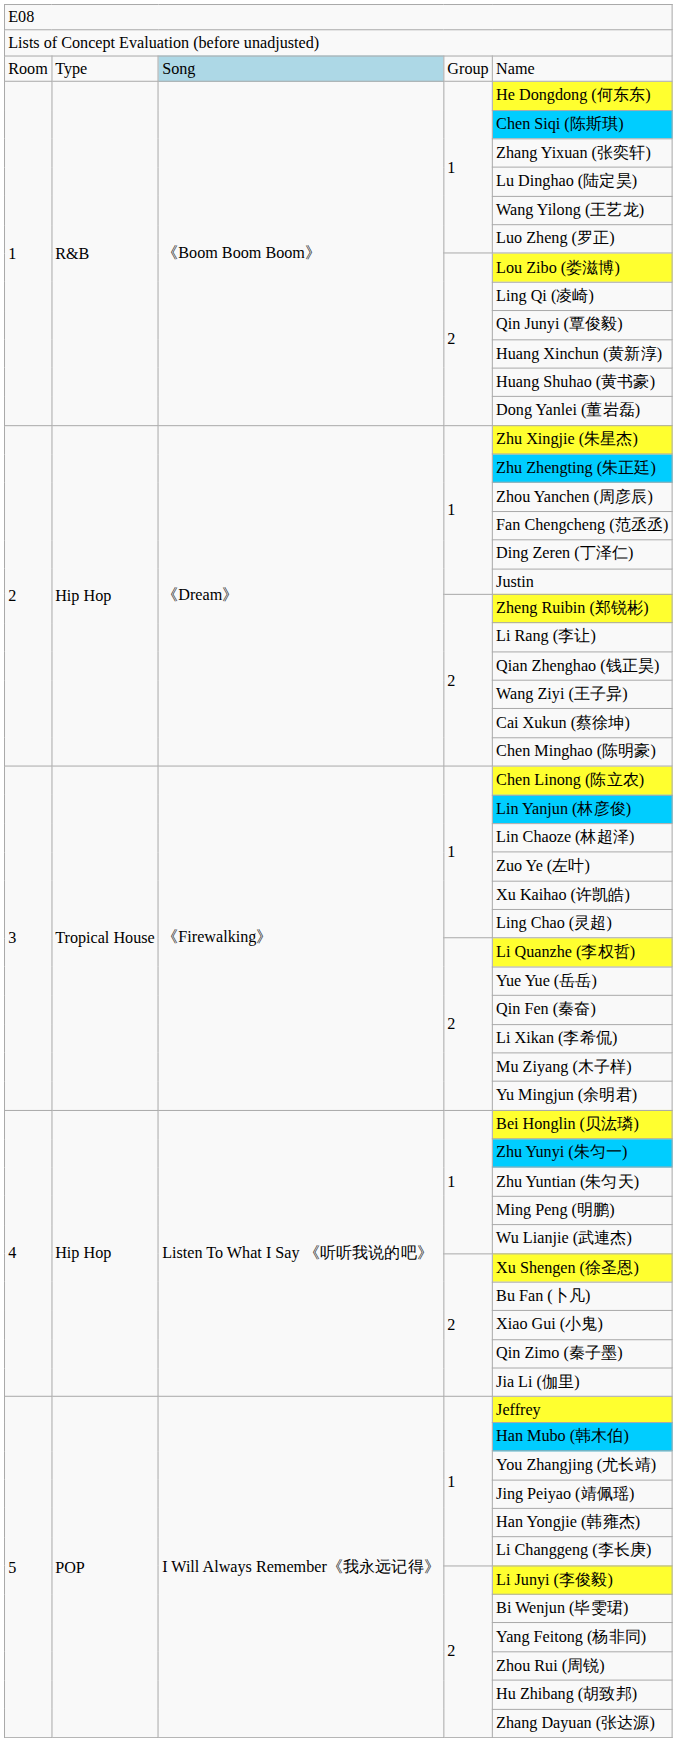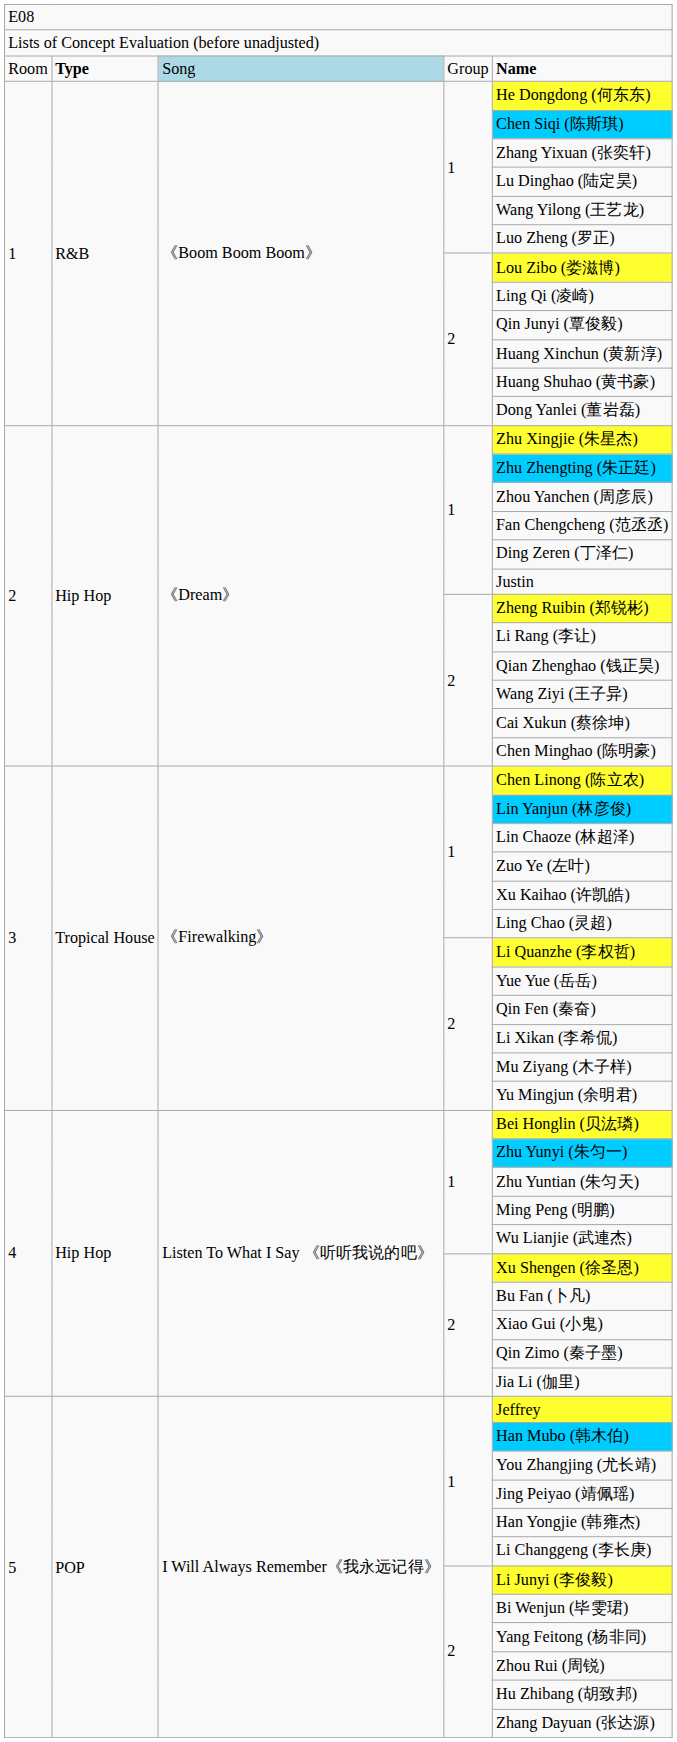(71, 68) normal -> (72, 68) bold
(515, 68) normal -> (516, 68) bold
